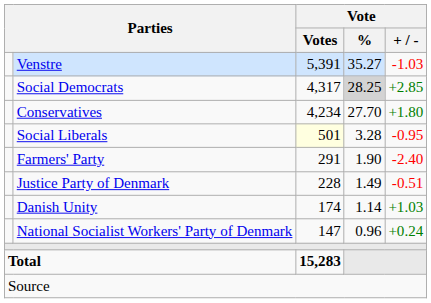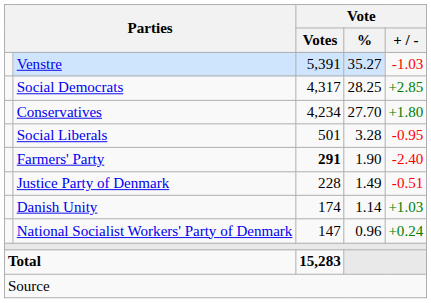(365, 87) lightgrey background -> (365, 87) no background
(329, 135) lightyellow background -> (329, 135) no background
(329, 159) normal -> (329, 159) bold
